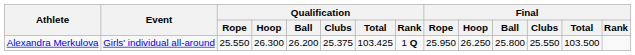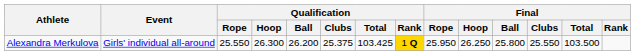(410, 43) no background -> (410, 43) gold background
